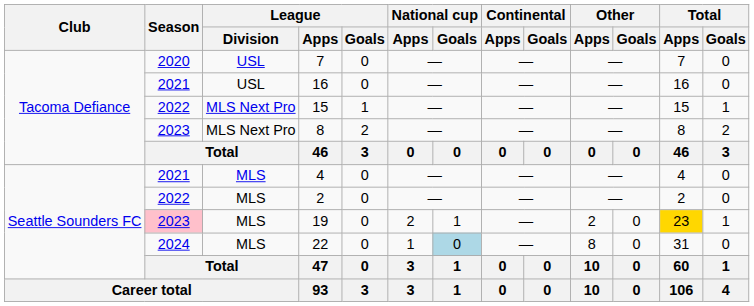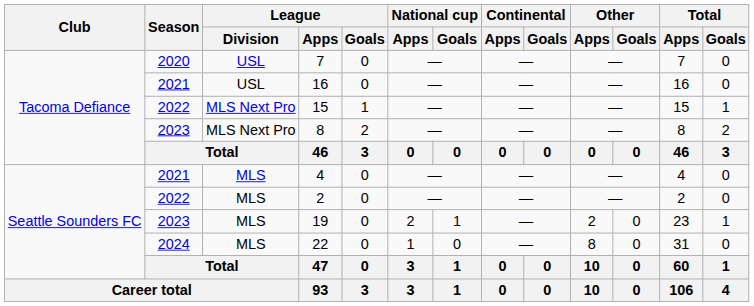(174, 221) pink background -> (174, 221) no background
(681, 221) gold background -> (681, 221) no background
(457, 244) lightblue background -> (457, 244) no background
